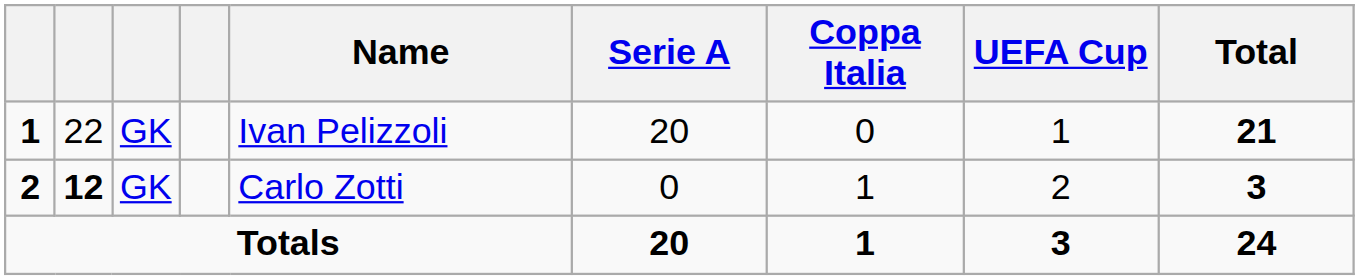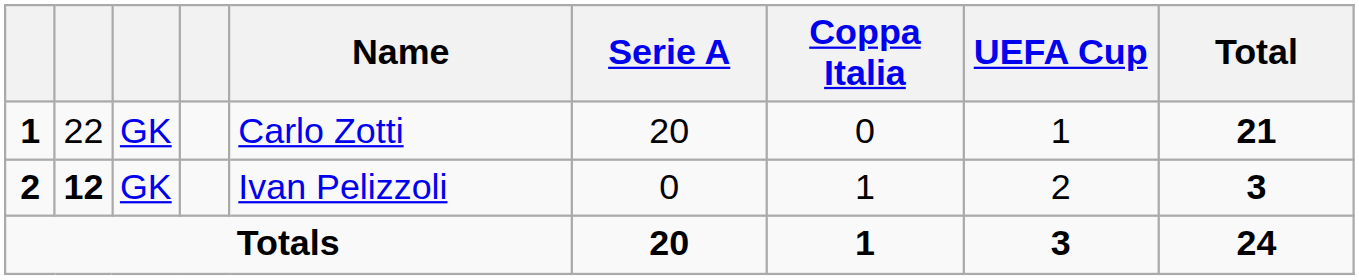(343, 130) Ivan Pelizzoli -> (321, 130) Carlo Zotti
(321, 186) Carlo Zotti -> (343, 186) Ivan Pelizzoli
